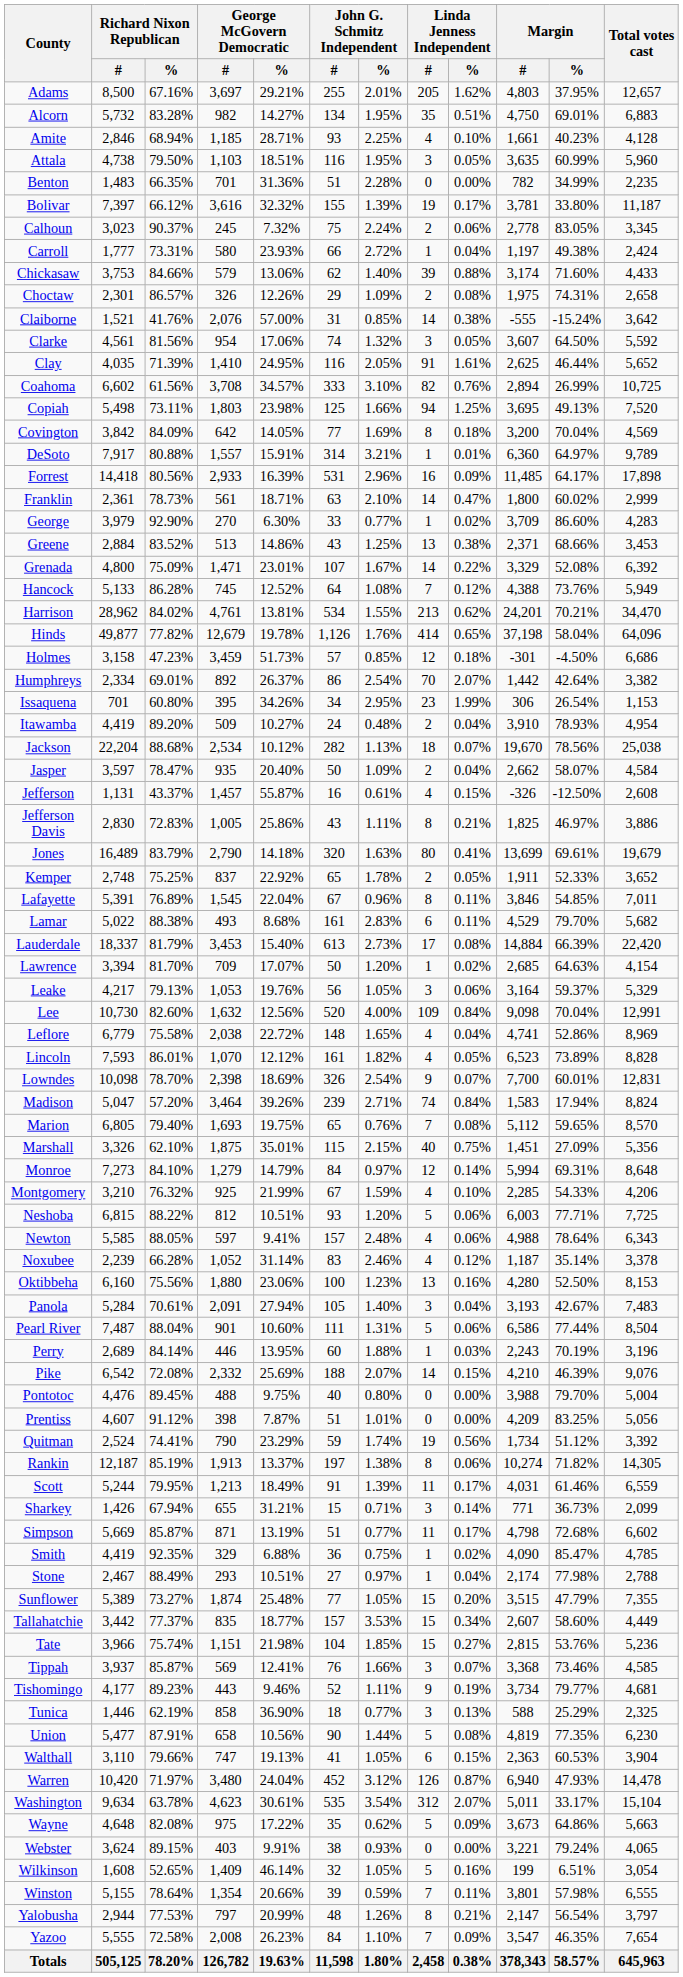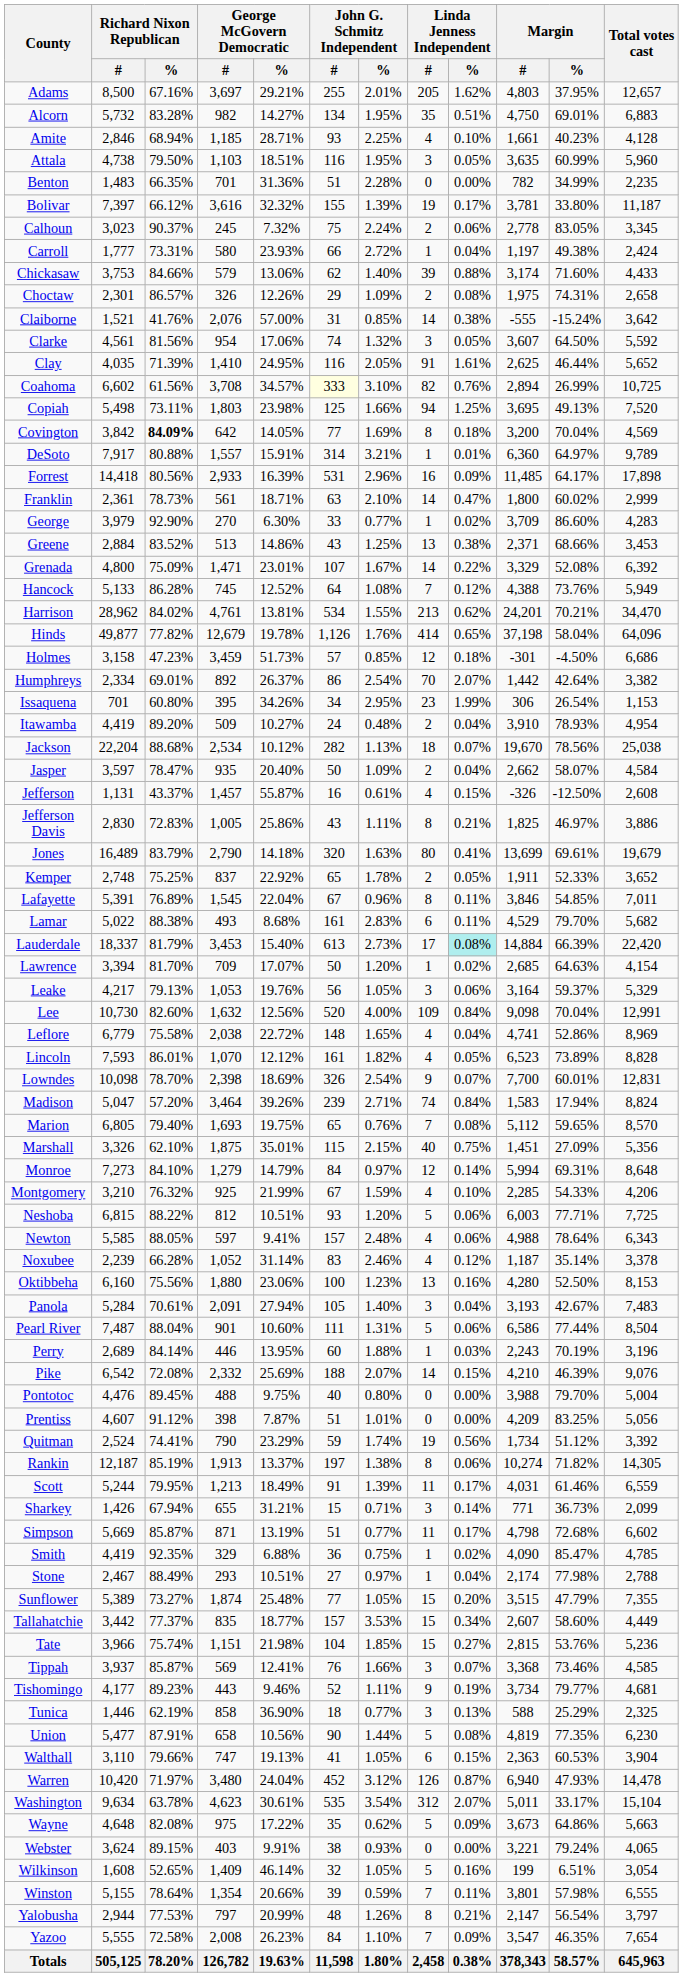(334, 386) no background -> (334, 386) lightyellow background
(171, 431) normal -> (171, 431) bold
(472, 944) no background -> (472, 944) paleturquoise background
